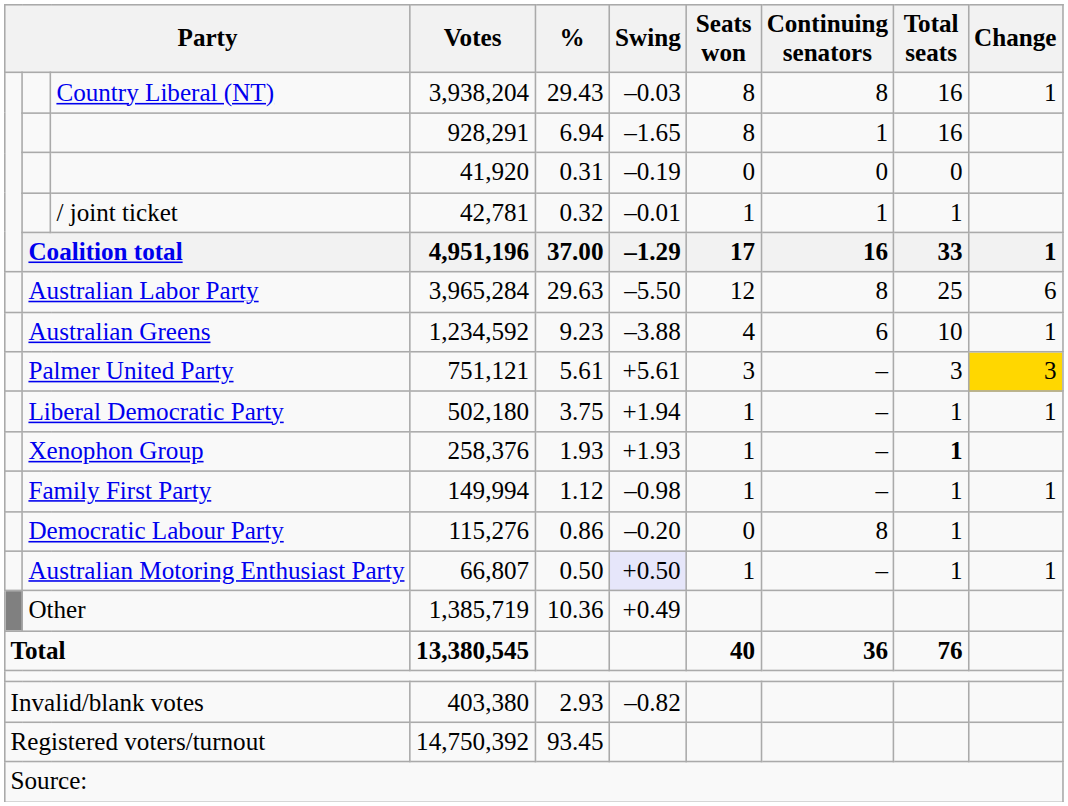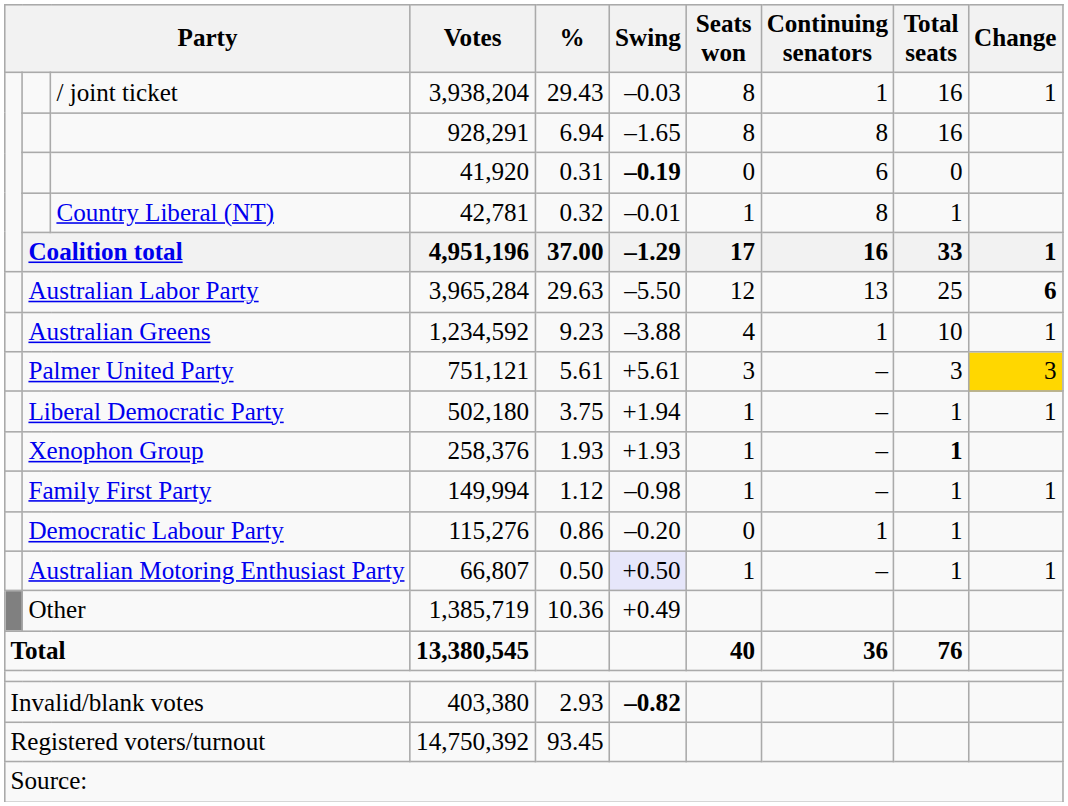(165, 92) Country Liberal (NT) -> (117, 92) / joint ticket
(882, 92) 8 -> (882, 92) 1
(882, 132) 1 -> (882, 132) 8
(652, 172) normal -> (652, 172) bold
(882, 172) 0 -> (882, 172) 6
(117, 212) / joint ticket -> (165, 212) Country Liberal (NT)
(882, 212) 1 -> (882, 212) 8
(882, 291) 8 -> (876, 291) 13
(1050, 291) normal -> (1050, 291) bold
(882, 331) 6 -> (882, 331) 1
(882, 530) 8 -> (882, 530) 1
(652, 701) normal -> (652, 701) bold
